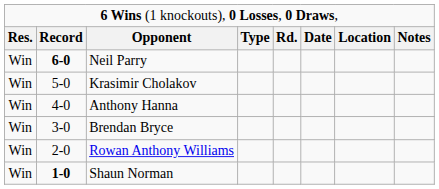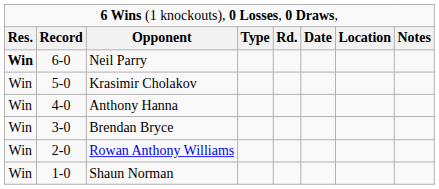(20, 60) normal -> (20, 60) bold
(61, 60) bold -> (61, 60) normal
(61, 172) bold -> (61, 172) normal
